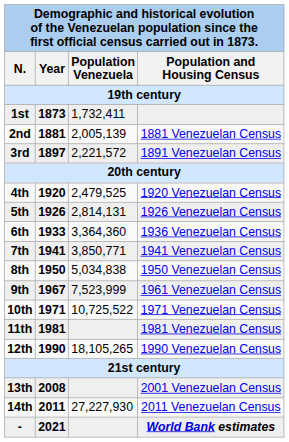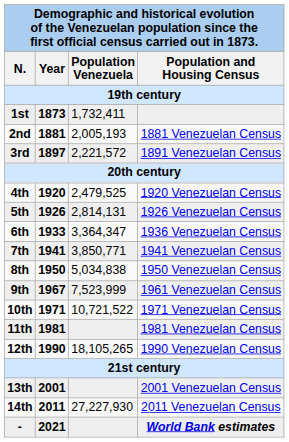(99, 134) 2,005,139 -> (99, 134) 2,005,193
(99, 231) 3,364,360 -> (99, 231) 3,364,347
(102, 309) 10,725,522 -> (102, 309) 10,721,522
(52, 388) 2008 -> (52, 388) 2001
